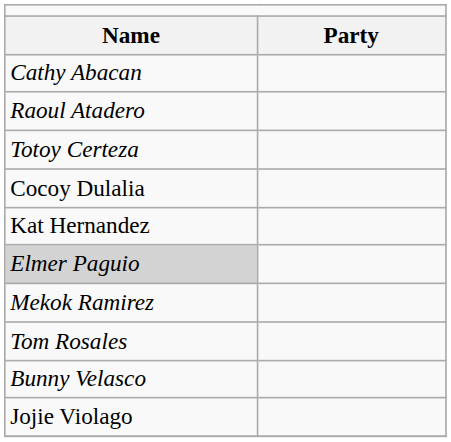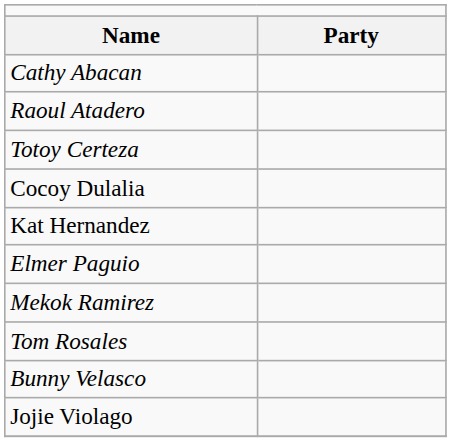(75, 264) lightgrey background -> (75, 264) no background
